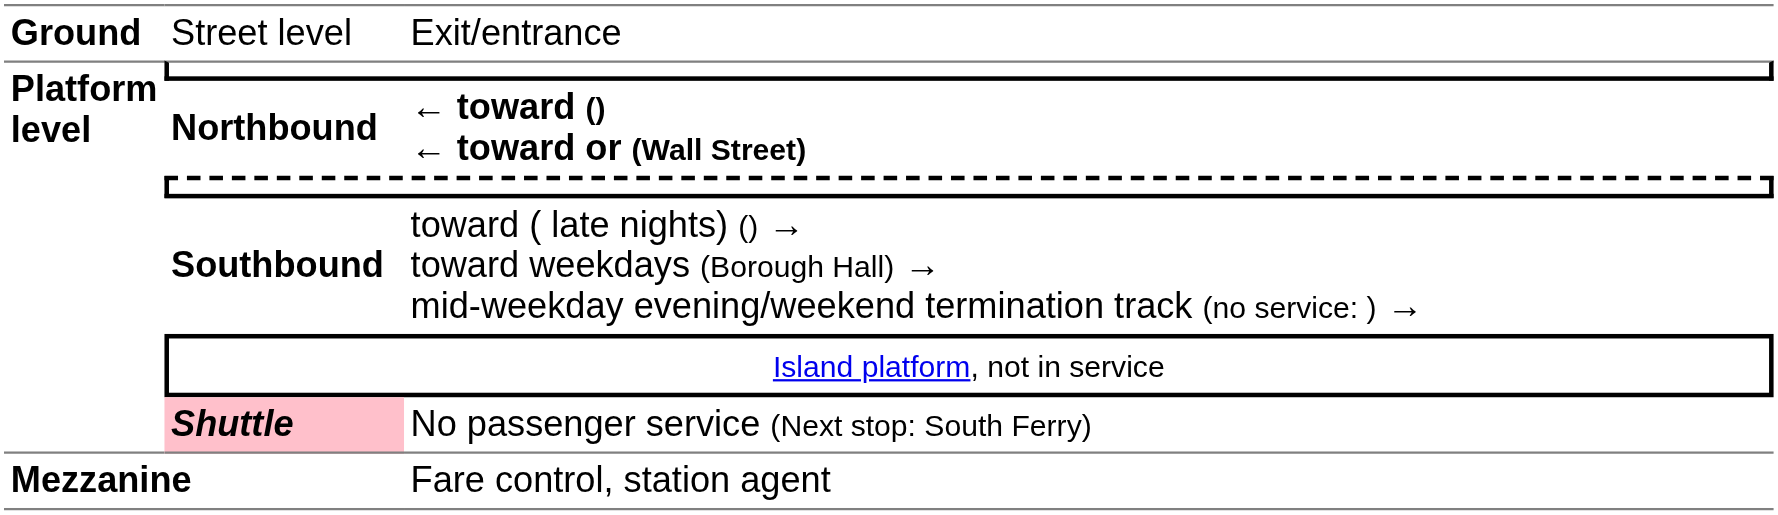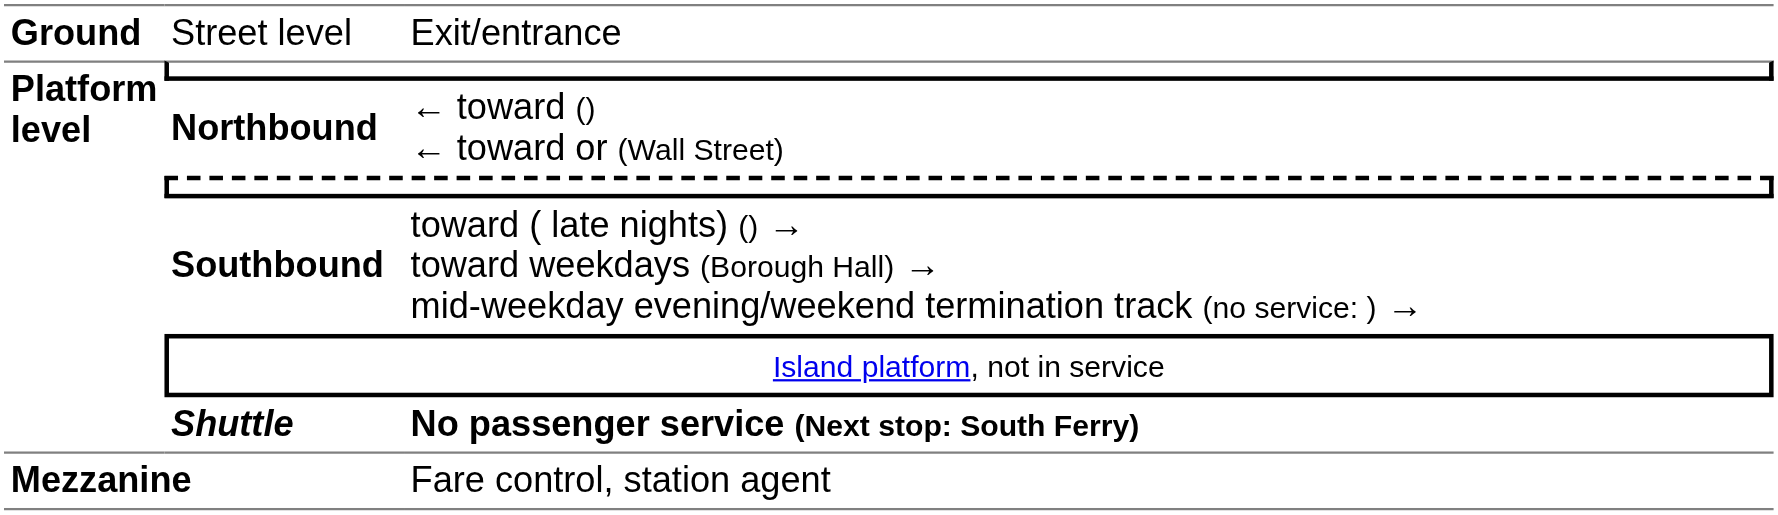(608, 127) bold -> (597, 127) normal
(232, 423) pink background -> (232, 423) no background
(751, 423) normal -> (775, 423) bold
